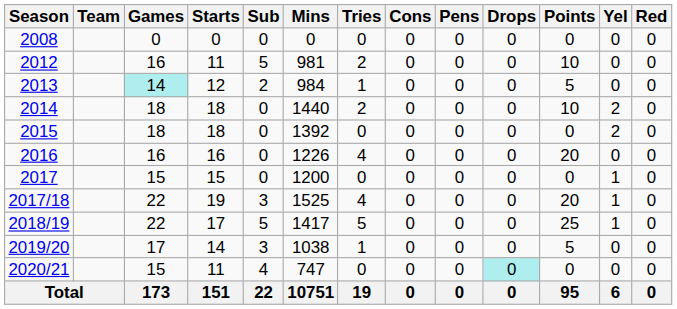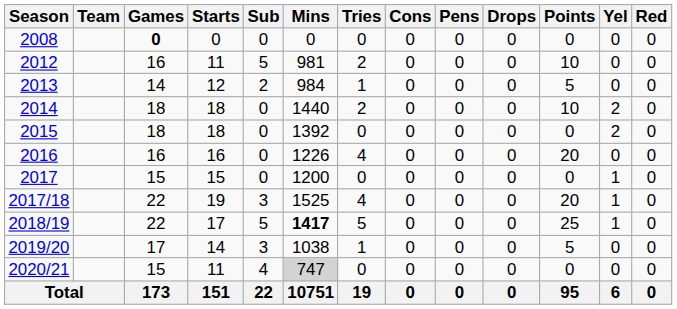(156, 39) normal -> (156, 39) bold
(156, 85) paleturquoise background -> (156, 85) no background
(311, 223) normal -> (311, 223) bold
(311, 269) no background -> (311, 269) lightgrey background
(512, 269) paleturquoise background -> (512, 269) no background
